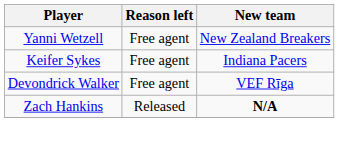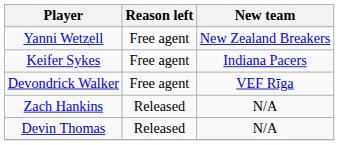(265, 106) bold -> (265, 106) normal
+ row: (63, 128)
